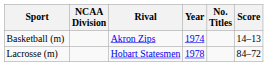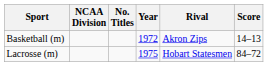columns swapped: (220, 17) <-> (146, 17)
(195, 38) 1974 -> (148, 38) 1972
(195, 54) 1978 -> (148, 54) 1975
